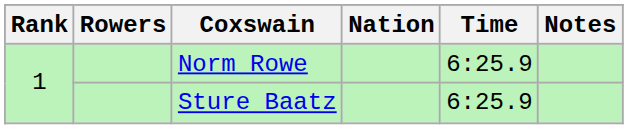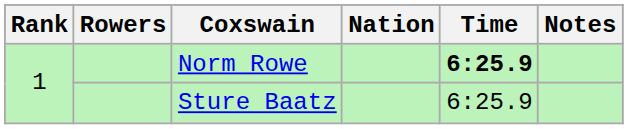(489, 64) normal -> (489, 64) bold
